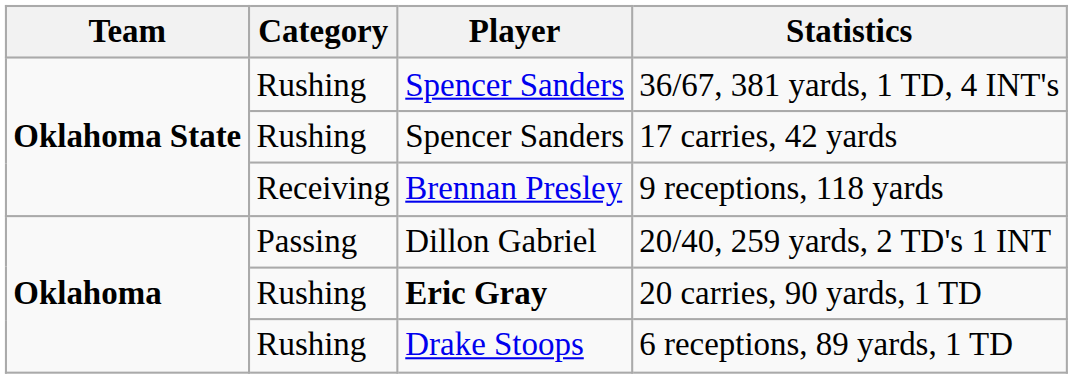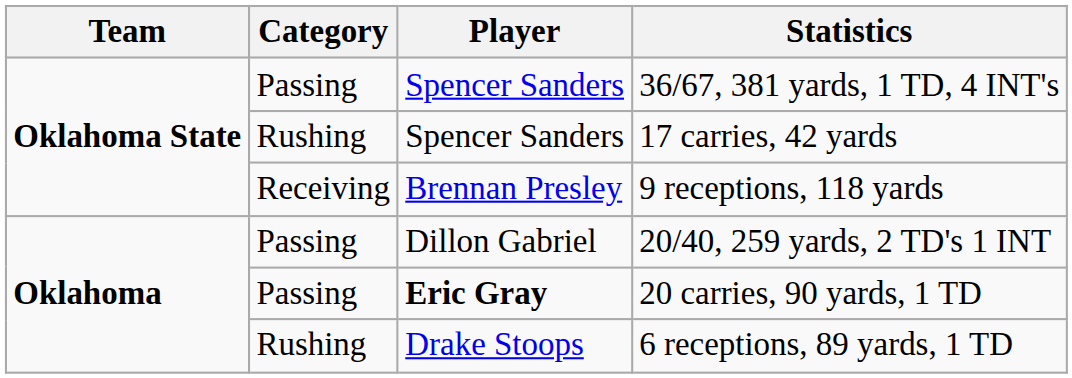(311, 83) Rushing -> (307, 83) Passing
(311, 292) Rushing -> (307, 292) Passing
